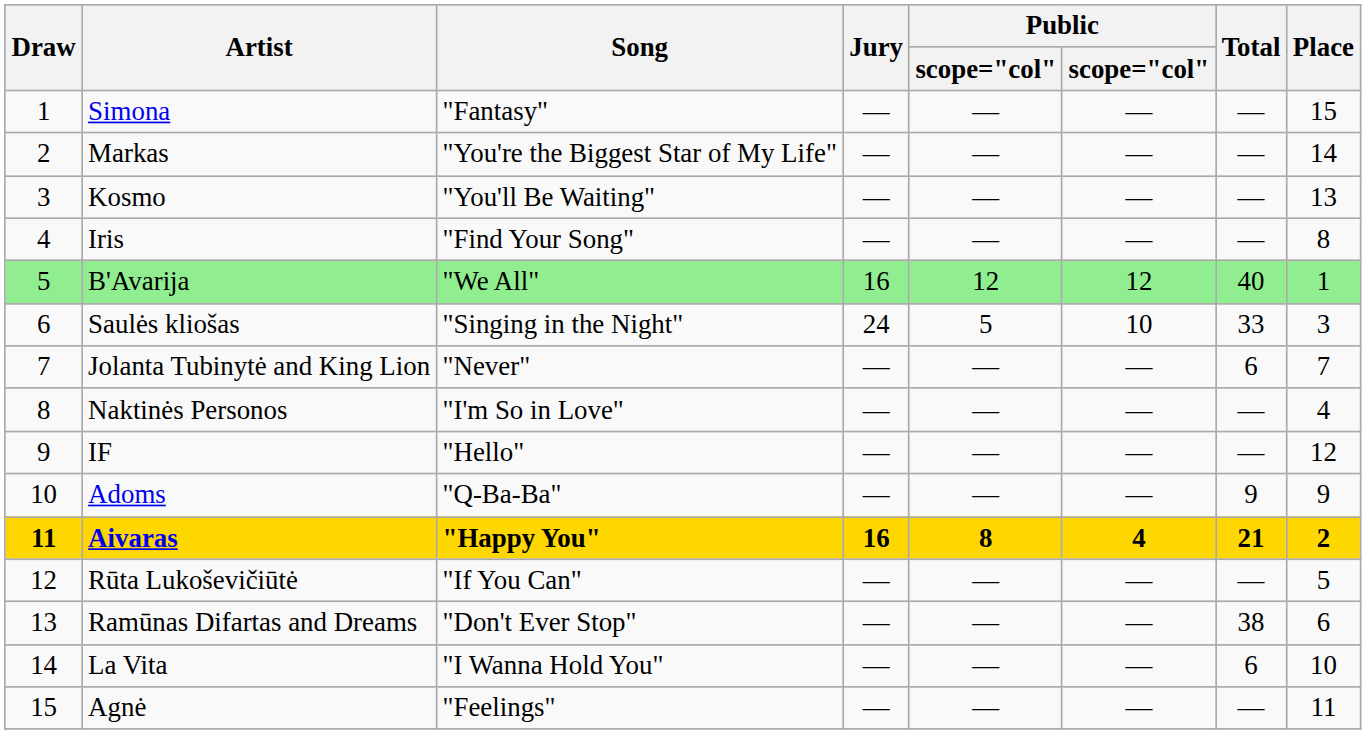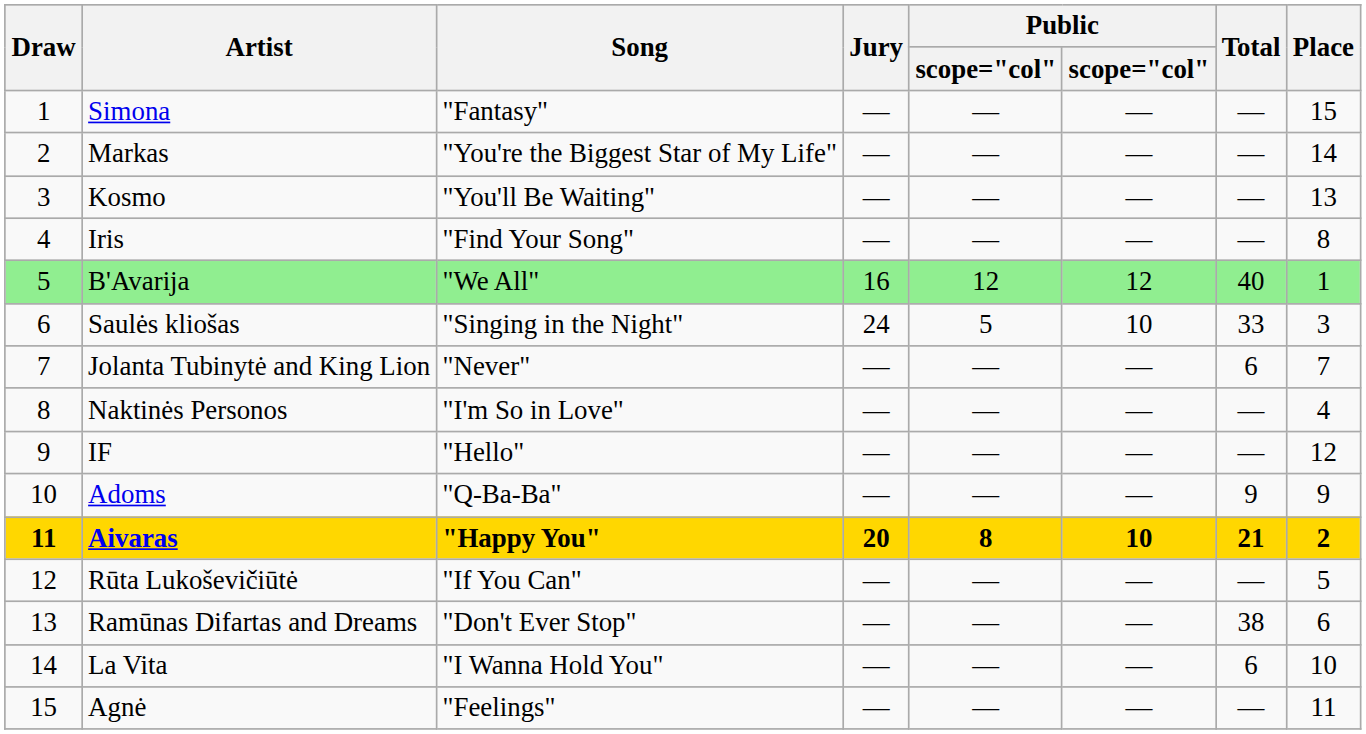(876, 537) 16 -> (876, 537) 20
(1139, 537) 4 -> (1139, 537) 10
